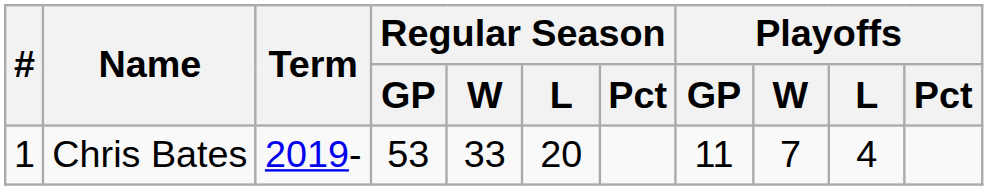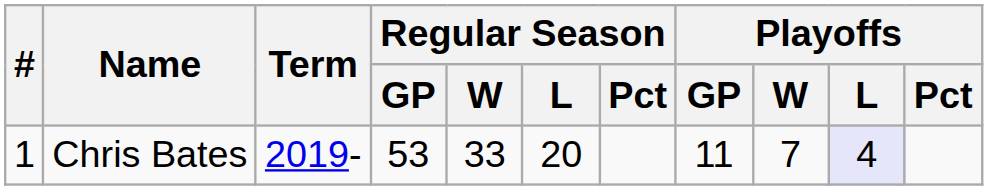(867, 154) no background -> (867, 154) lavender background
